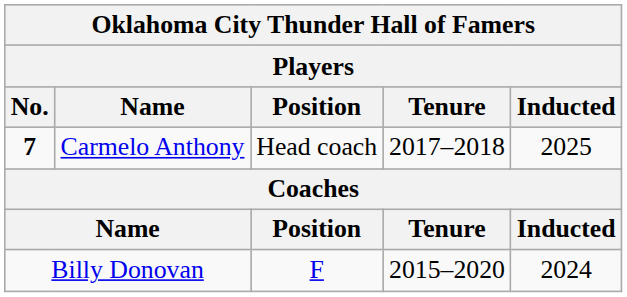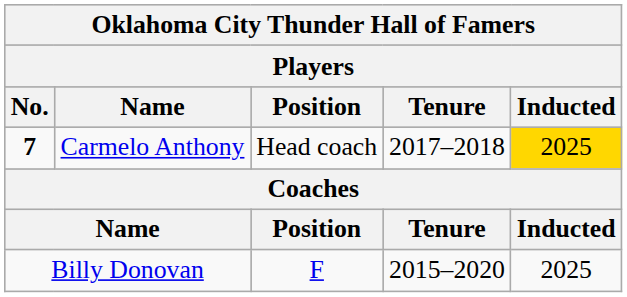(566, 147) no background -> (566, 147) gold background
(566, 270) 2024 -> (566, 270) 2025
